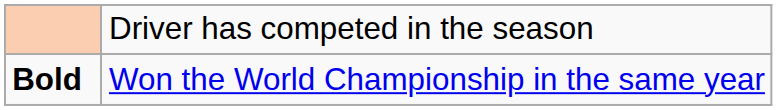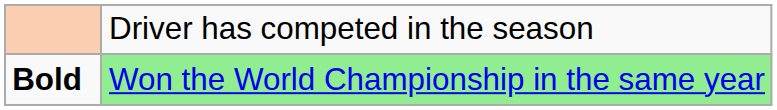(437, 79) no background -> (437, 79) lightgreen background
